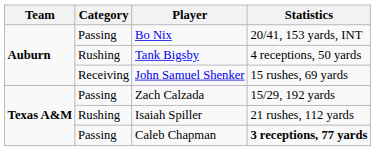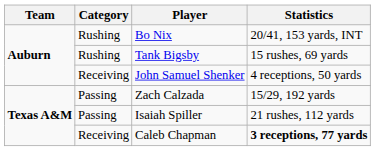(97, 35) Passing -> (99, 35) Rushing
(306, 55) 4 receptions, 50 yards -> (299, 55) 15 rushes, 69 yards
(299, 75) 15 rushes, 69 yards -> (306, 75) 4 receptions, 50 yards
(99, 115) Rushing -> (97, 115) Passing
(97, 135) Passing -> (104, 135) Receiving
